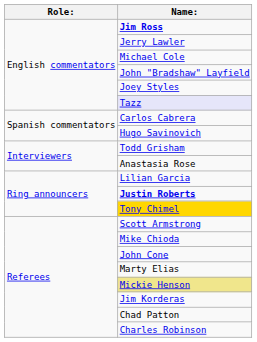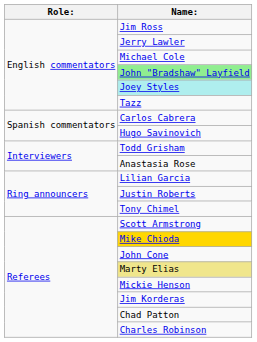(141, 27) bold -> (141, 27) normal
(185, 72) no background -> (185, 72) lightgreen background
(149, 88) no background -> (149, 88) paleturquoise background
(131, 103) lavender background -> (131, 103) no background
(158, 194) bold -> (158, 194) normal
(149, 209) gold background -> (149, 209) no background
(149, 239) no background -> (149, 239) gold background
(149, 269) no background -> (149, 269) khaki background
(155, 284) khaki background -> (155, 284) no background
